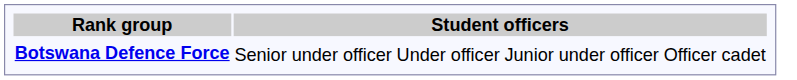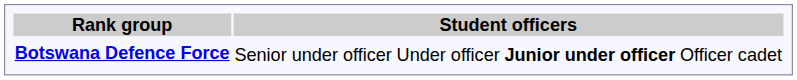(582, 55) normal -> (590, 55) bold
